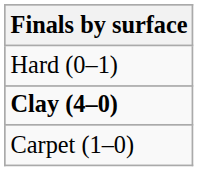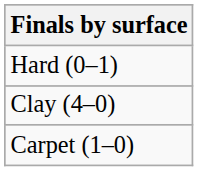(64, 105) bold -> (63, 105) normal
